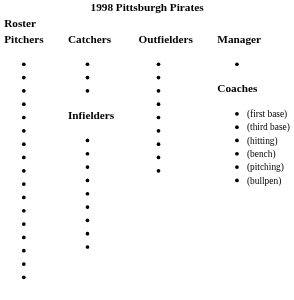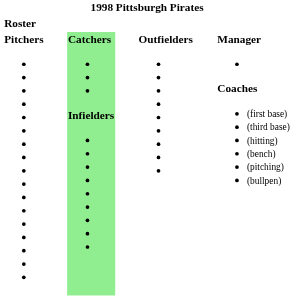(91, 143) no background -> (91, 143) lightgreen background
